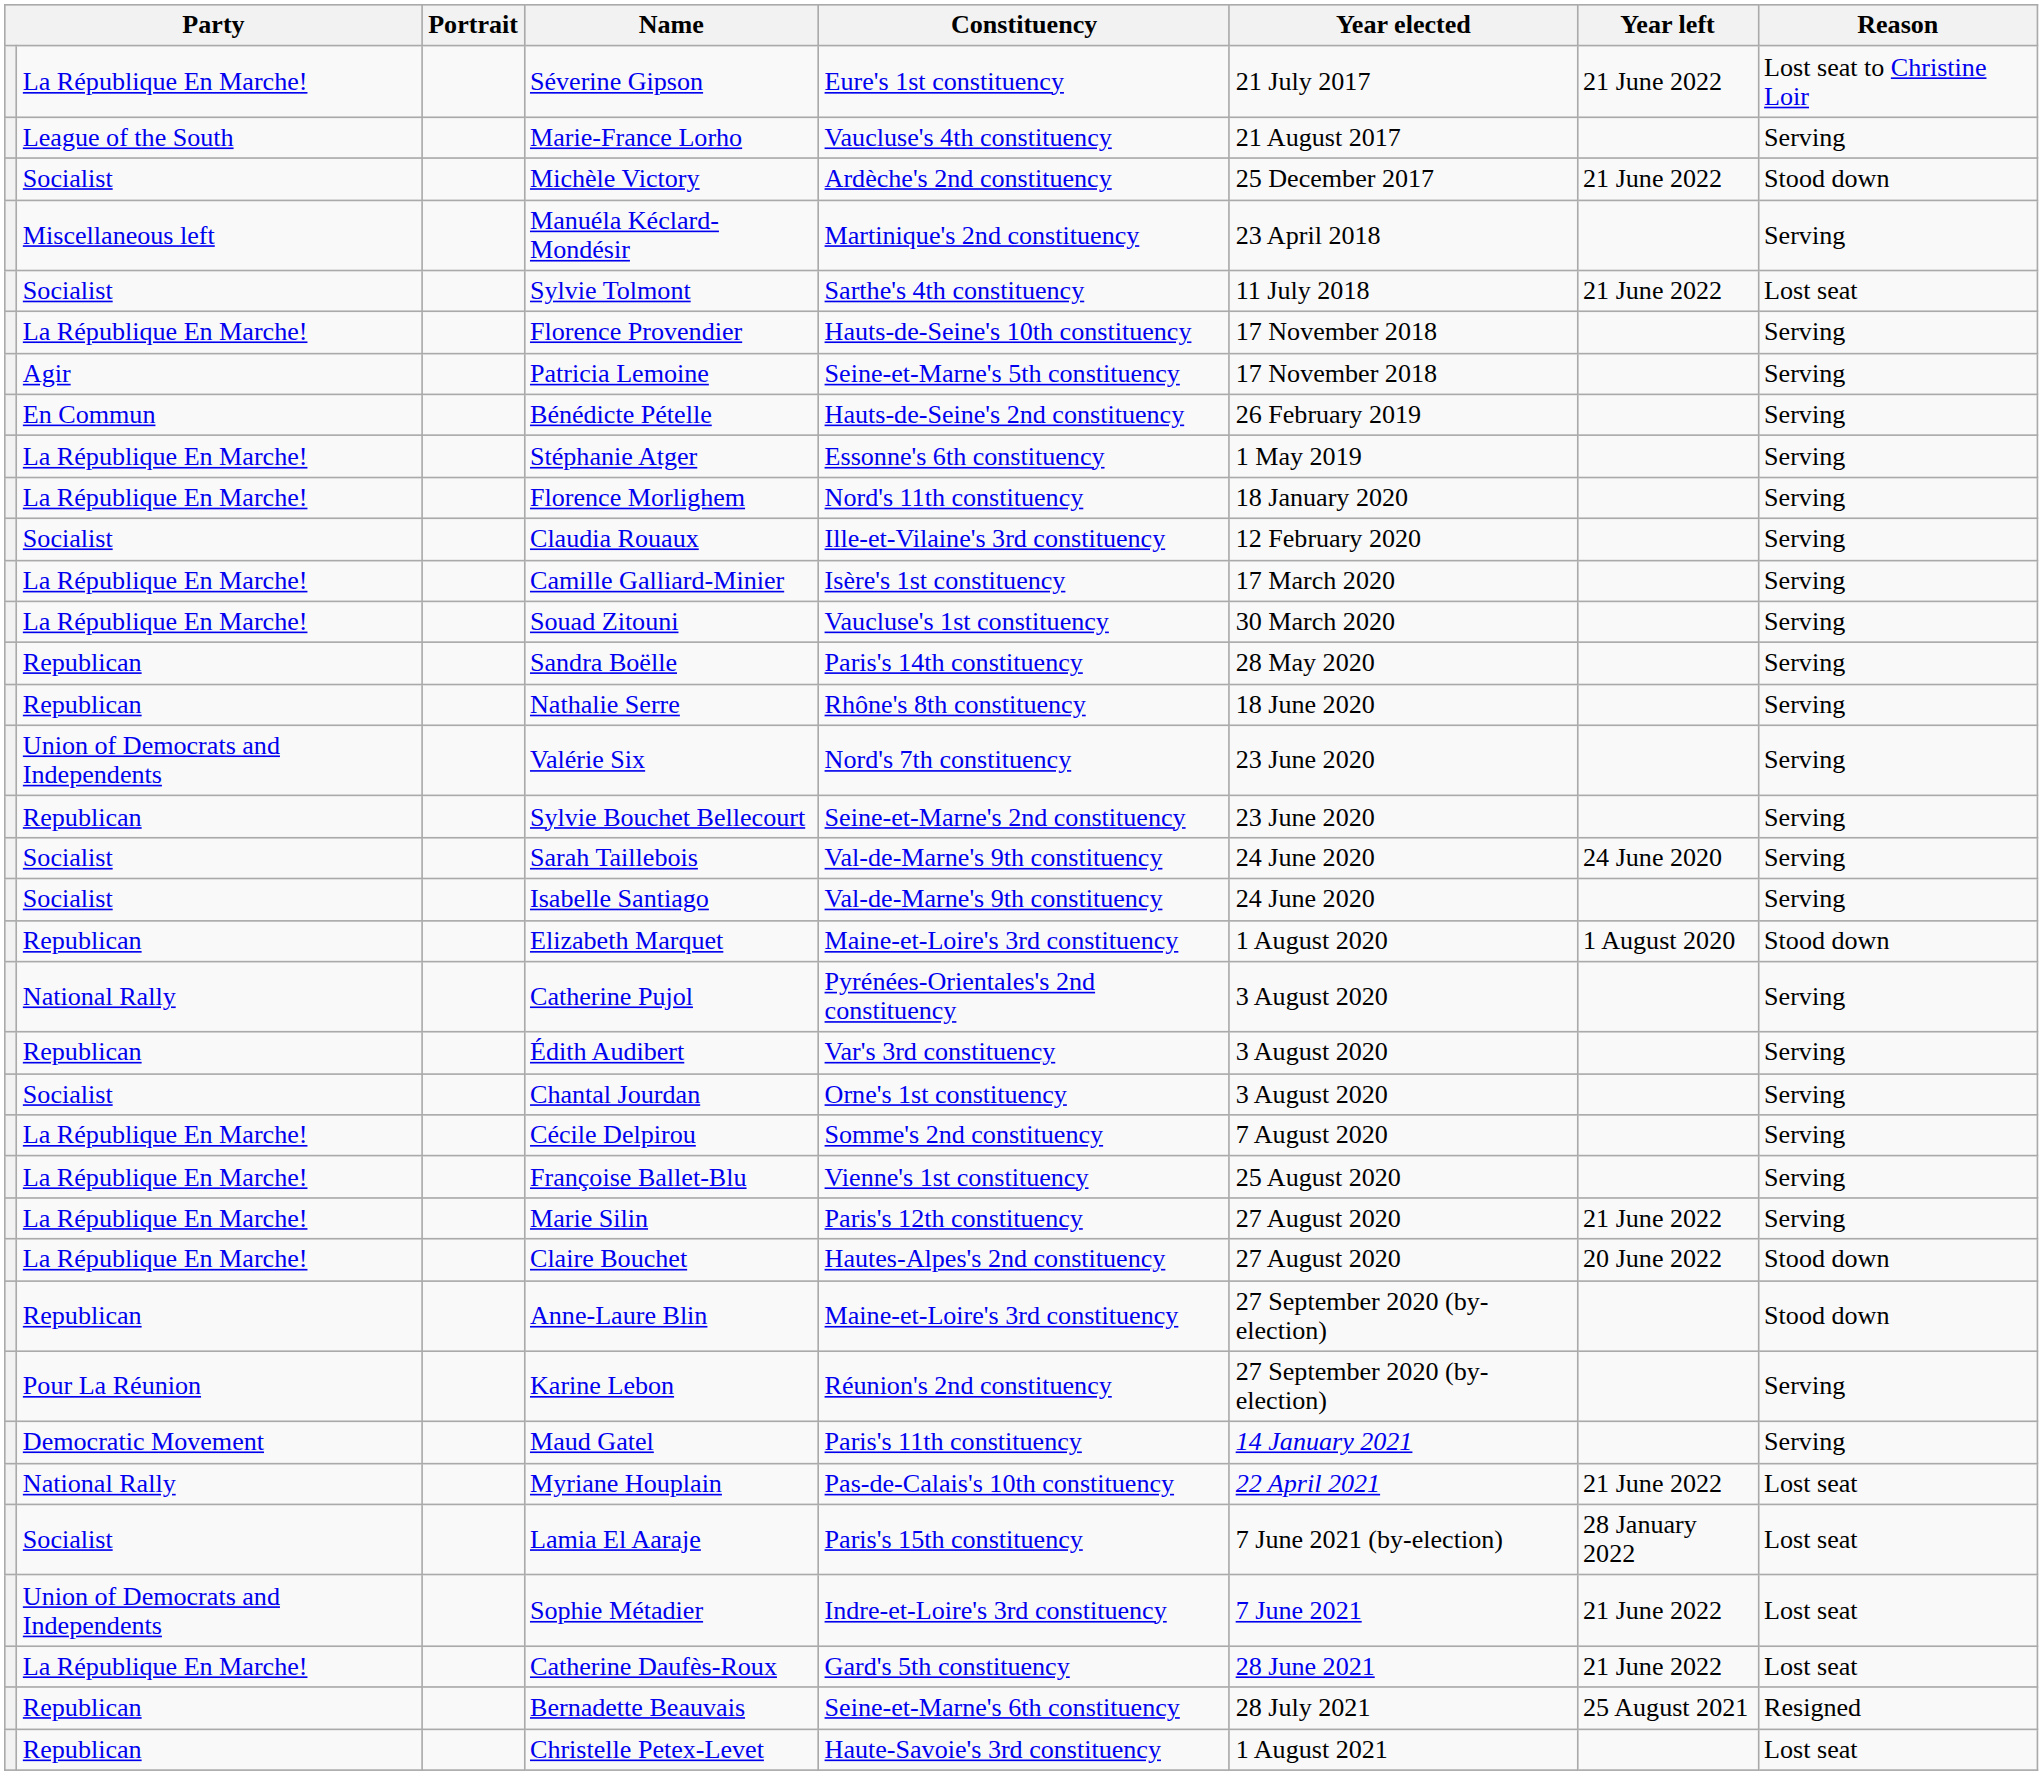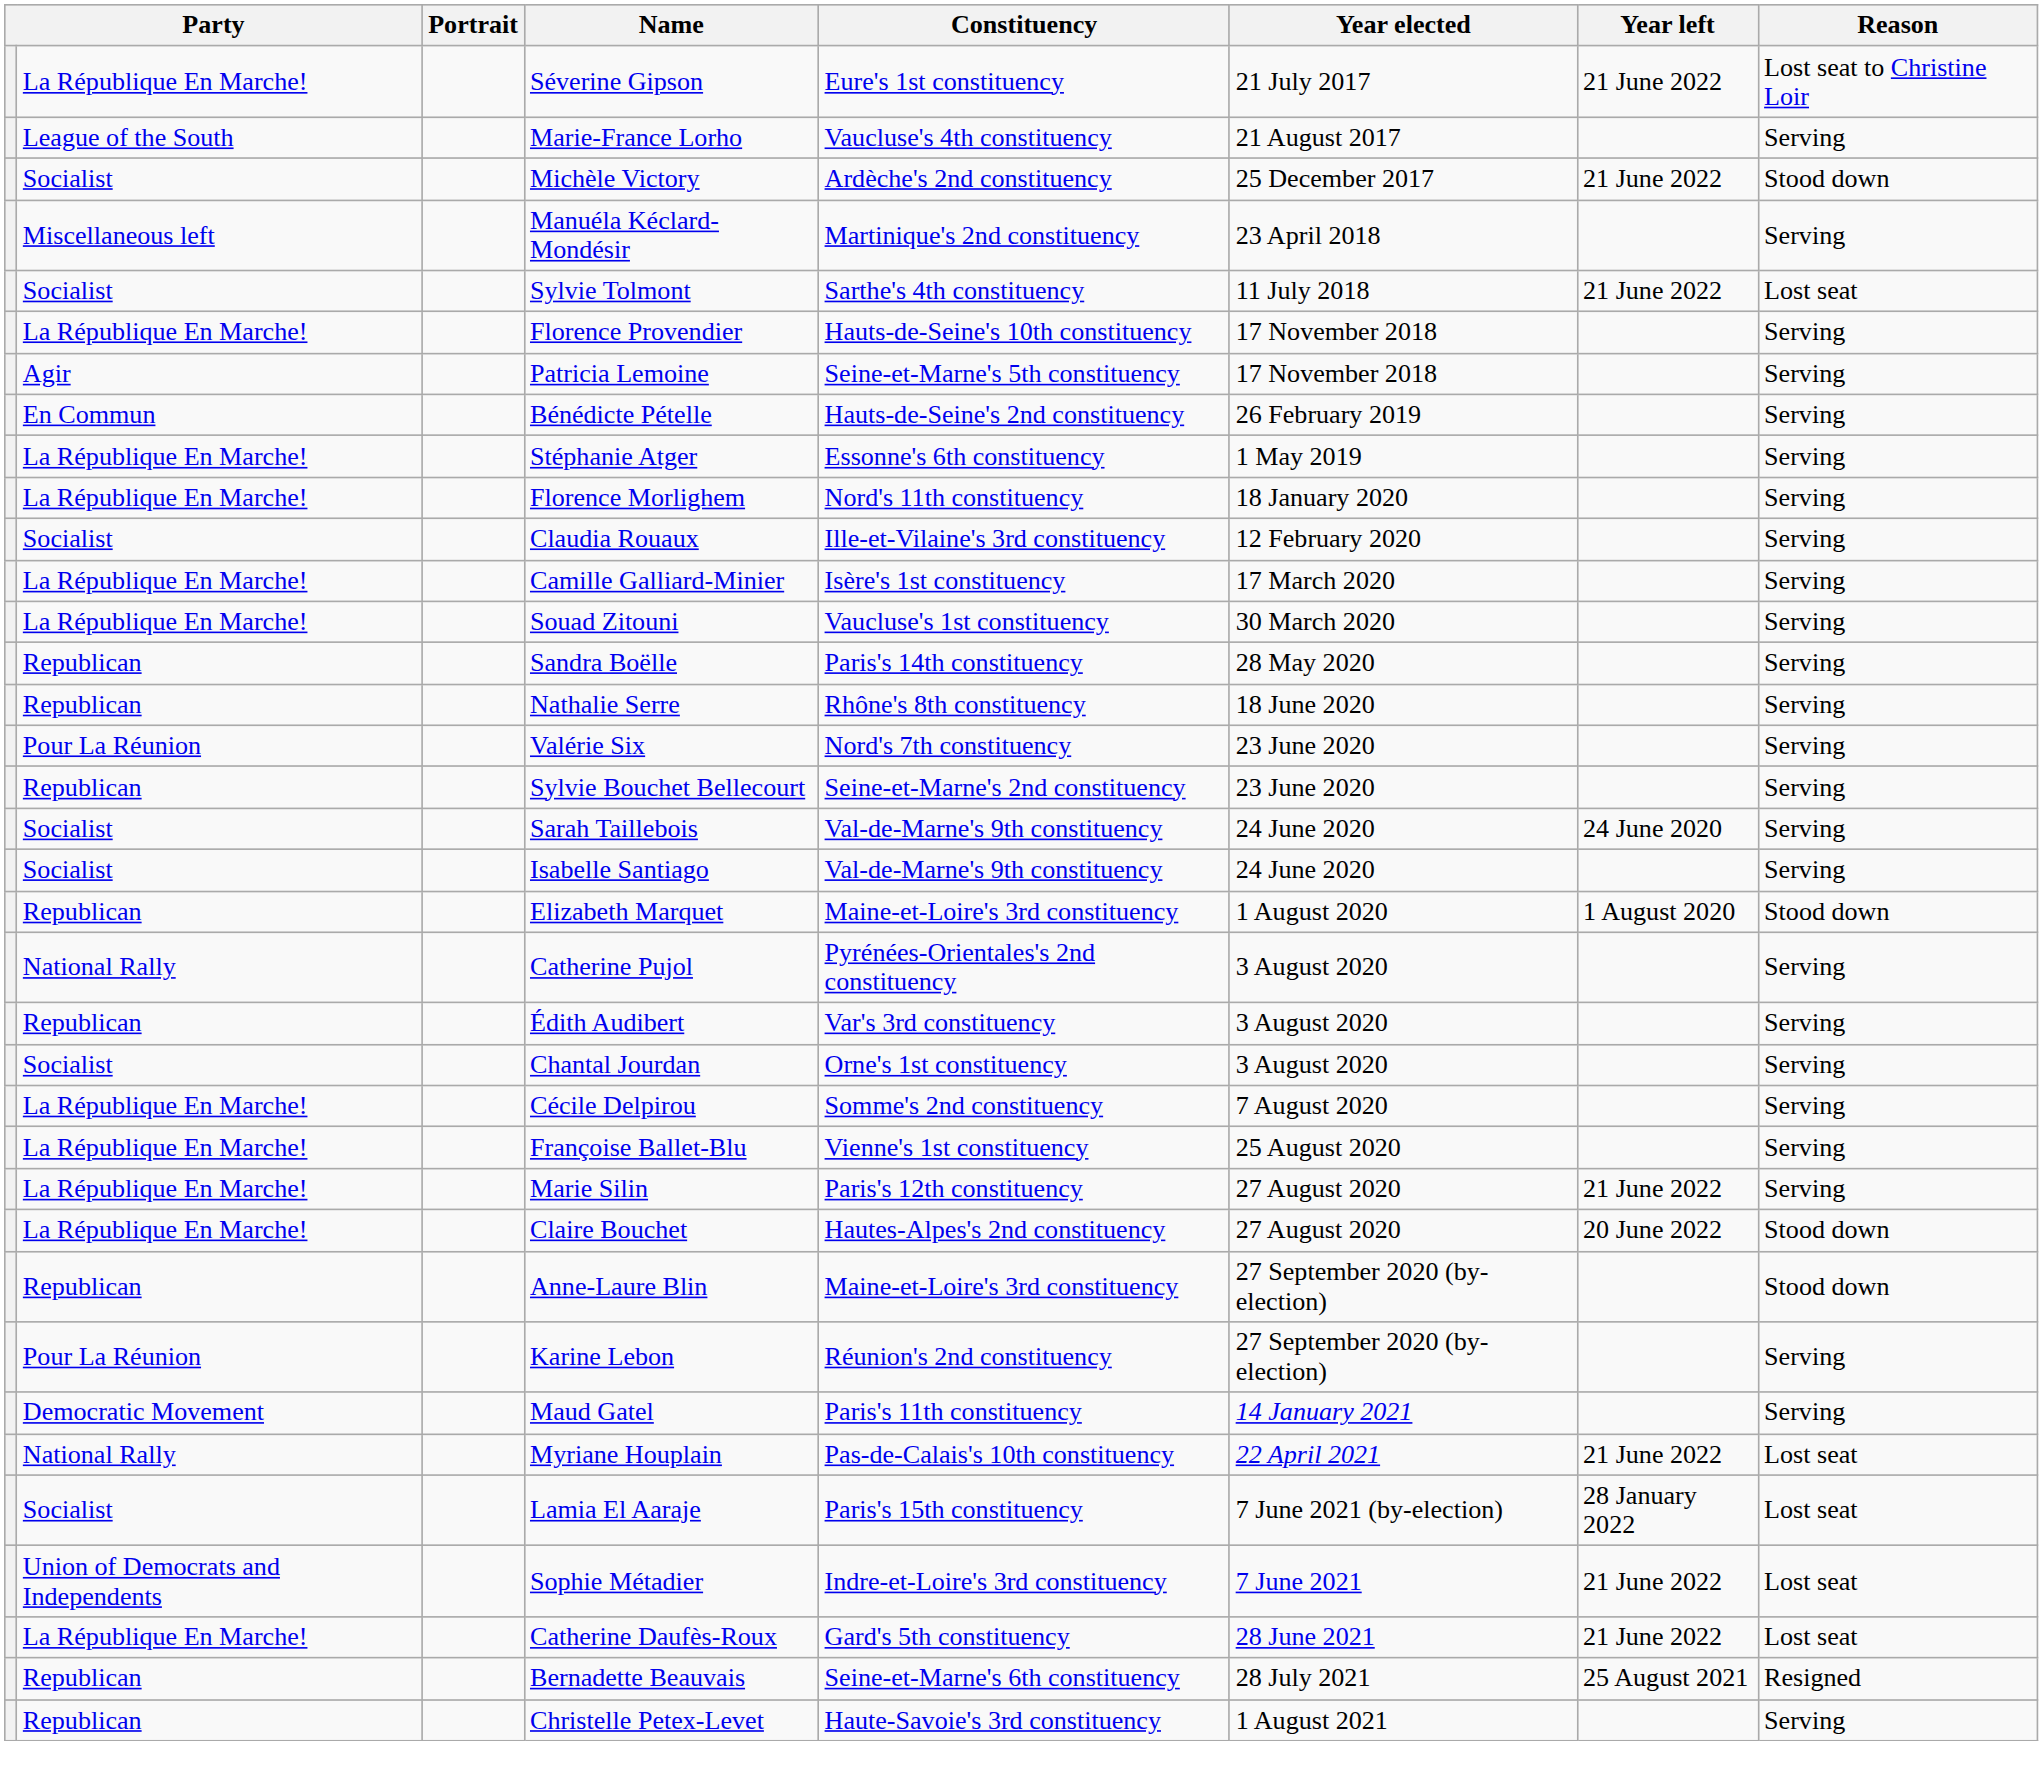(151, 760) Union of Democrats and Independents -> (112, 745) Pour La Réunion
(1811, 1748) Lost seat -> (1805, 1719) Serving
